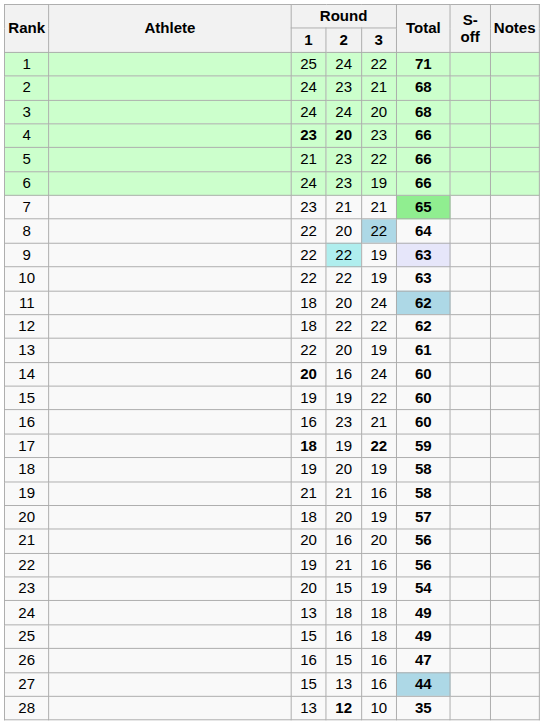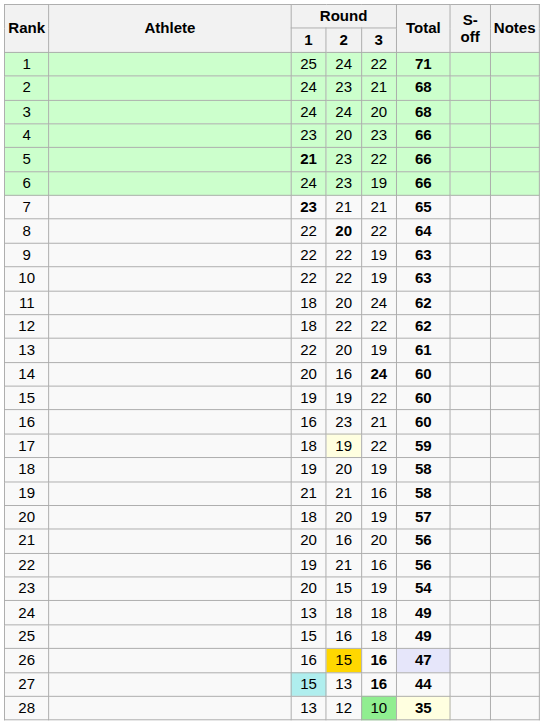(308, 135) bold -> (308, 135) normal
(344, 135) bold -> (344, 135) normal
(308, 159) normal -> (308, 159) bold
(308, 207) normal -> (308, 207) bold
(423, 207) lightgreen background -> (423, 207) no background
(344, 231) normal -> (344, 231) bold
(379, 231) lightblue background -> (379, 231) no background
(344, 254) paleturquoise background -> (344, 254) no background
(423, 254) lavender background -> (423, 254) no background
(423, 302) lightblue background -> (423, 302) no background
(308, 374) bold -> (308, 374) normal
(379, 374) normal -> (379, 374) bold
(308, 445) bold -> (308, 445) normal
(344, 445) no background -> (344, 445) lightyellow background
(379, 445) bold -> (379, 445) normal
(344, 660) no background -> (344, 660) gold background
(379, 660) normal -> (379, 660) bold
(423, 660) no background -> (423, 660) lavender background
(308, 684) no background -> (308, 684) paleturquoise background
(379, 684) normal -> (379, 684) bold
(423, 684) lightblue background -> (423, 684) no background
(344, 708) bold -> (344, 708) normal
(379, 708) no background -> (379, 708) lightgreen background
(423, 708) no background -> (423, 708) lightyellow background
